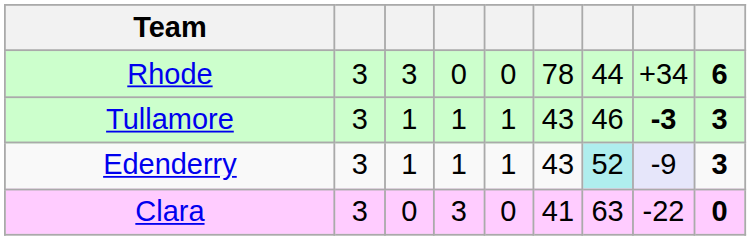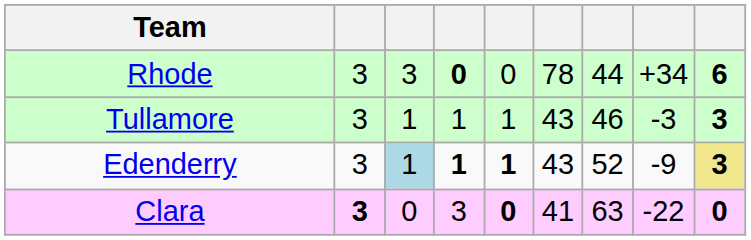(459, 73) normal -> (459, 73) bold
(664, 119) bold -> (664, 119) normal
(409, 165) no background -> (409, 165) lightblue background
(459, 165) normal -> (459, 165) bold
(508, 165) normal -> (508, 165) bold
(608, 165) paleturquoise background -> (608, 165) no background
(664, 165) lavender background -> (664, 165) no background
(720, 165) no background -> (720, 165) khaki background
(360, 211) normal -> (360, 211) bold
(508, 211) normal -> (508, 211) bold
